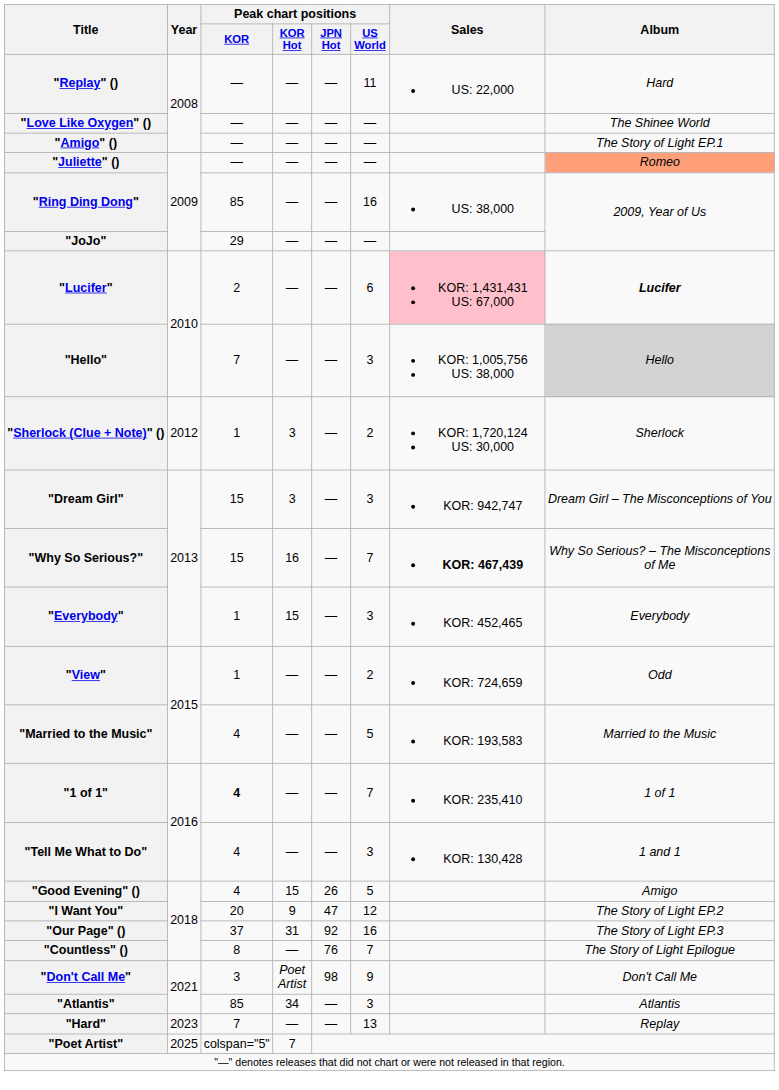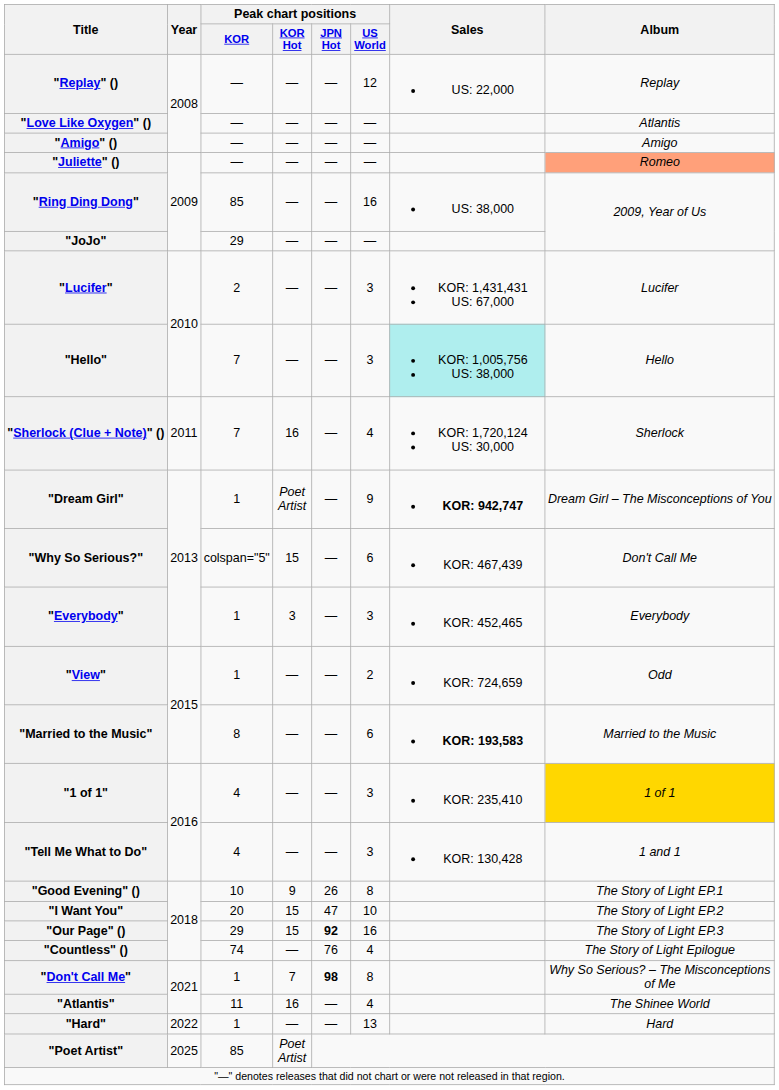(370, 83) 11 -> (370, 83) 12
(660, 83) Hard -> (660, 83) Replay
(660, 123) The Shinee World -> (660, 123) Atlantis
(660, 142) The Story of Light EP.1 -> (660, 142) Amigo
(370, 287) 6 -> (370, 287) 3
(467, 295) pink background -> (467, 295) no background
(660, 287) bold -> (660, 287) normal
(467, 367) no background -> (467, 367) paleturquoise background
(660, 360) lightgrey background -> (660, 360) no background
(184, 433) 2012 -> (184, 433) 2011
(237, 433) 1 -> (237, 433) 7
(292, 433) 3 -> (292, 433) 16
(370, 433) 2 -> (370, 433) 4
(237, 499) 15 -> (237, 499) 1
(292, 499) 3 -> (292, 499) Poet Artist
(370, 499) 3 -> (370, 499) 9
(467, 506) normal -> (467, 506) bold
(237, 557) 15 -> (237, 557) colspan="5"
(292, 557) 16 -> (292, 557) 15
(370, 557) 7 -> (370, 557) 6
(467, 565) bold -> (467, 565) normal
(660, 557) Why So Serious? – The Misconceptions of Me -> (660, 557) Don't Call Me
(292, 616) 15 -> (292, 616) 3
(237, 734) 4 -> (237, 734) 8
(370, 734) 5 -> (370, 734) 6
(467, 741) normal -> (467, 741) bold
(237, 793) bold -> (237, 793) normal
(370, 793) 7 -> (370, 793) 3
(660, 793) no background -> (660, 793) gold background
(237, 891) 4 -> (237, 891) 10
(292, 891) 15 -> (292, 891) 9
(370, 891) 5 -> (370, 891) 8
(660, 891) Amigo -> (660, 891) The Story of Light EP.1
(292, 911) 9 -> (292, 911) 15
(370, 911) 12 -> (370, 911) 10
(237, 930) 37 -> (237, 930) 29
(292, 930) 31 -> (292, 930) 15
(331, 930) normal -> (331, 930) bold
(237, 950) 8 -> (237, 950) 74
(370, 950) 7 -> (370, 950) 4
(237, 977) 3 -> (237, 977) 1
(292, 977) Poet Artist -> (292, 977) 7
(331, 977) normal -> (331, 977) bold
(370, 977) 9 -> (370, 977) 8
(660, 977) Don't Call Me -> (660, 977) Why So Serious? – The Misconceptions of Me
(237, 1004) 85 -> (237, 1004) 11
(292, 1004) 34 -> (292, 1004) 16
(370, 1004) 3 -> (370, 1004) 4
(660, 1004) Atlantis -> (660, 1004) The Shinee World
(184, 1024) 2023 -> (184, 1024) 2022
(237, 1024) 7 -> (237, 1024) 1
(660, 1024) Replay -> (660, 1024) Hard
(237, 1043) colspan="5" -> (237, 1050) 85
(292, 1043) 7 -> (292, 1050) Poet Artist
